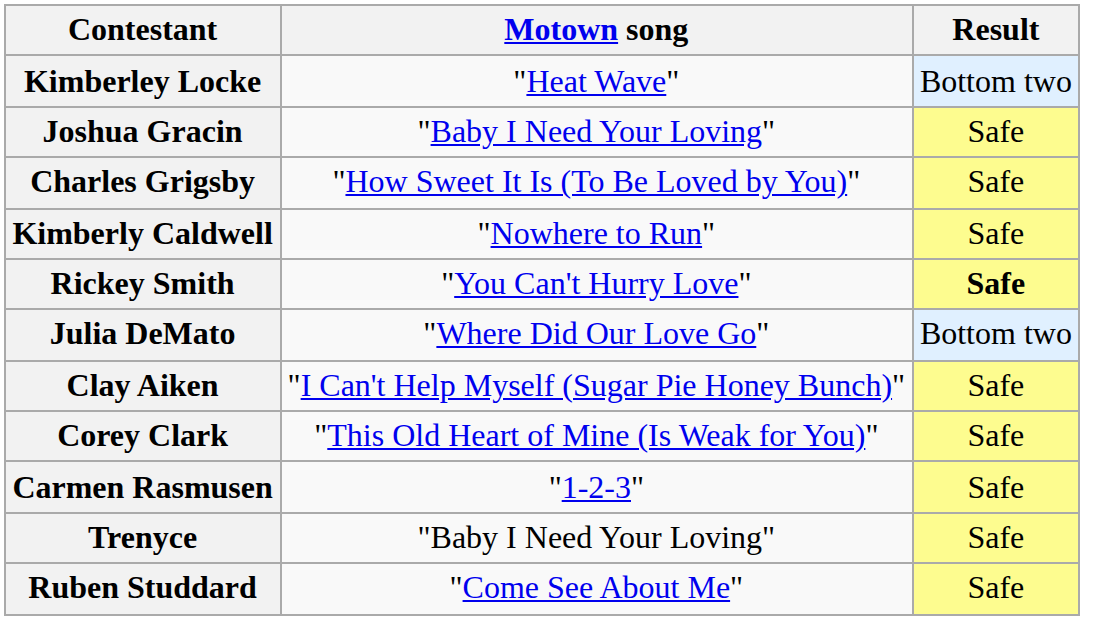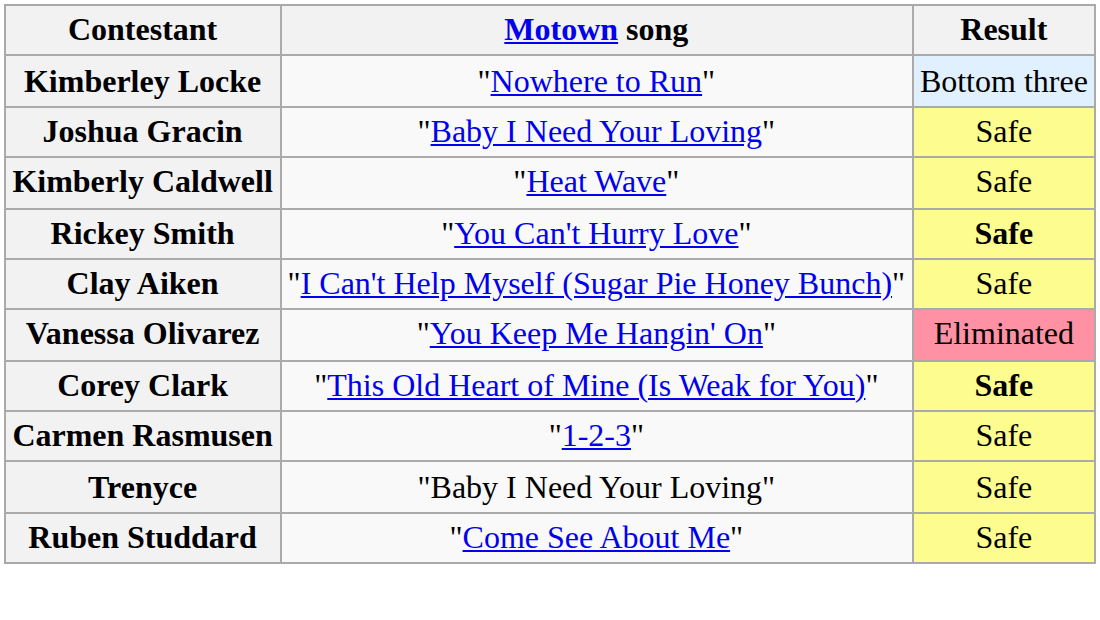(596, 80) "Heat Wave" -> (596, 80) "Nowhere to Run"
(996, 80) Bottom two -> (1004, 80) Bottom three
- row: (143, 182)
(596, 232) "Nowhere to Run" -> (596, 182) "Heat Wave"
- row: (143, 334)
+ row: (143, 334)
(996, 435) normal -> (1004, 385) bold
